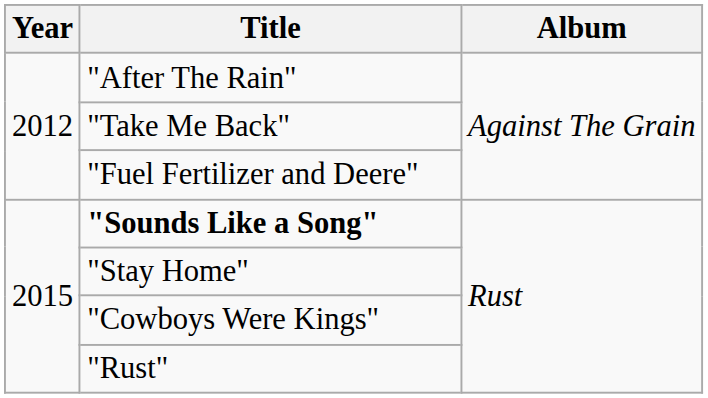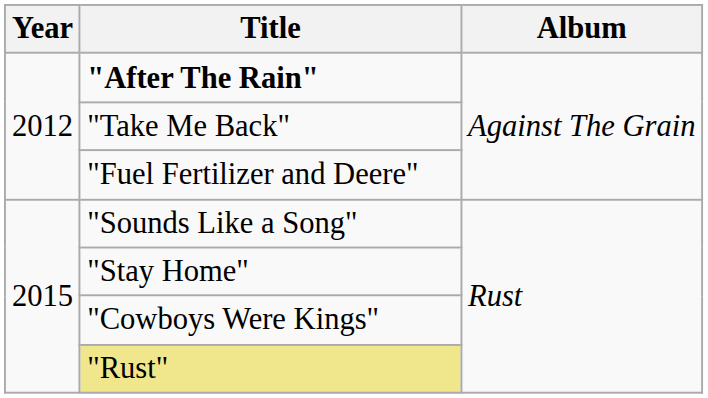(192, 77) normal -> (203, 77) bold
(233, 222) bold -> (222, 222) normal
(128, 367) no background -> (128, 367) khaki background
